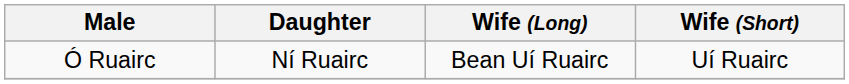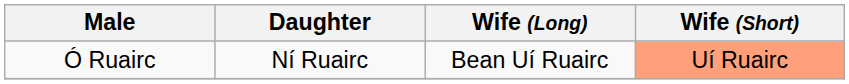(740, 59) no background -> (740, 59) lightsalmon background
